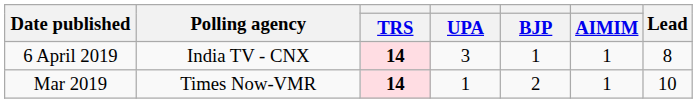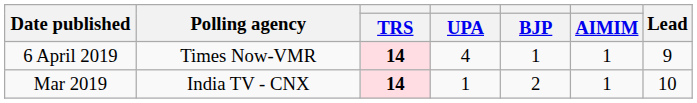(248, 55) India TV - CNX -> (248, 55) Times Now-VMR
(466, 55) 3 -> (466, 55) 4
(667, 55) 8 -> (667, 55) 9
(248, 84) Times Now-VMR -> (248, 84) India TV - CNX
